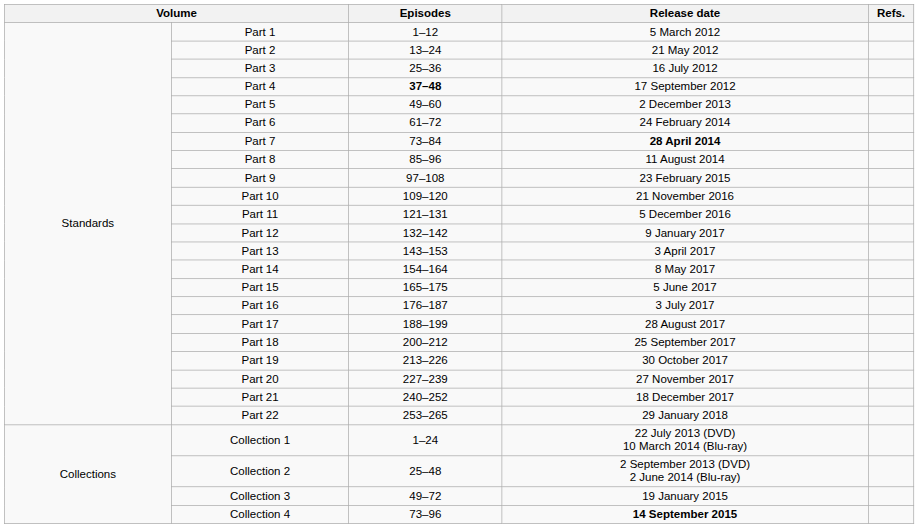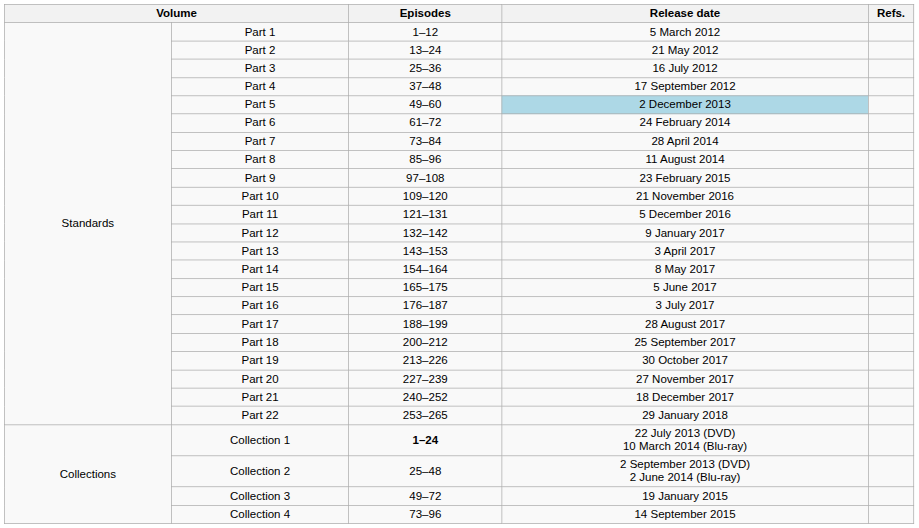(425, 86) bold -> (425, 86) normal
(685, 104) no background -> (685, 104) lightblue background
(685, 141) bold -> (685, 141) normal
(425, 440) normal -> (425, 440) bold
(685, 514) bold -> (685, 514) normal
